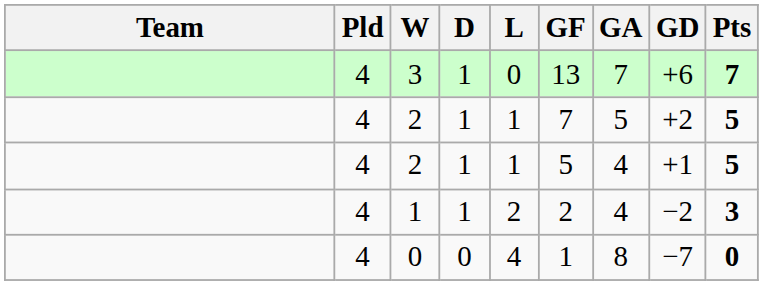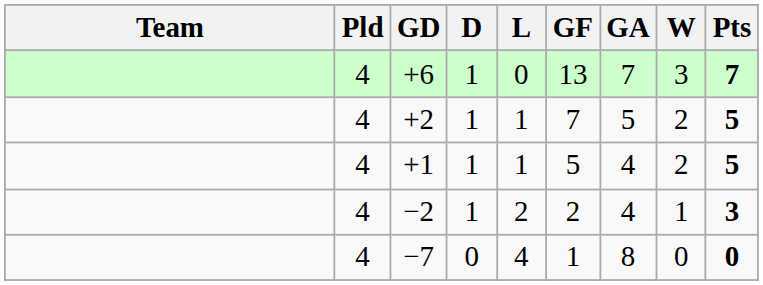columns swapped: (415, 27) <-> (678, 27)
